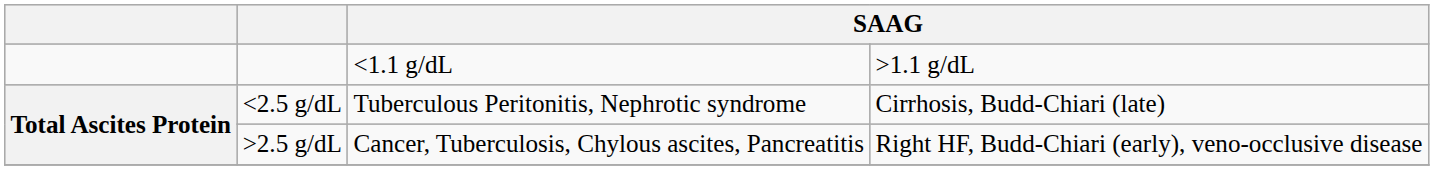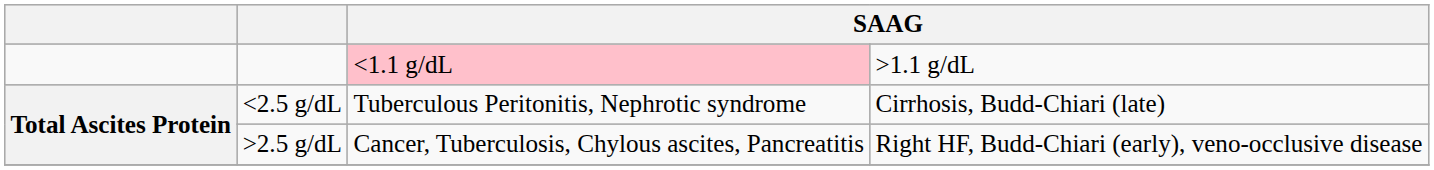(403, 64) no background -> (403, 64) pink background
